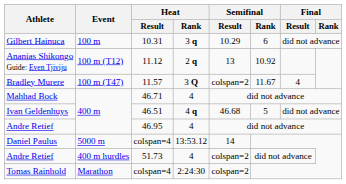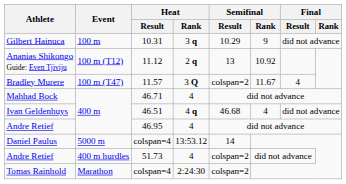(265, 41) 6 -> (265, 41) 9
(265, 112) 5 -> (265, 112) 4
